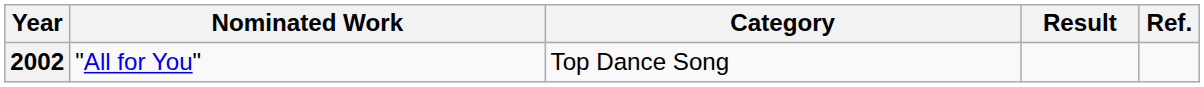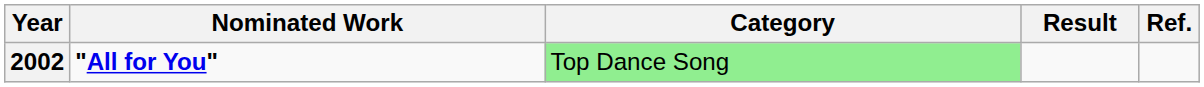(138, 61) normal -> (147, 61) bold
(640, 61) no background -> (640, 61) lightgreen background
